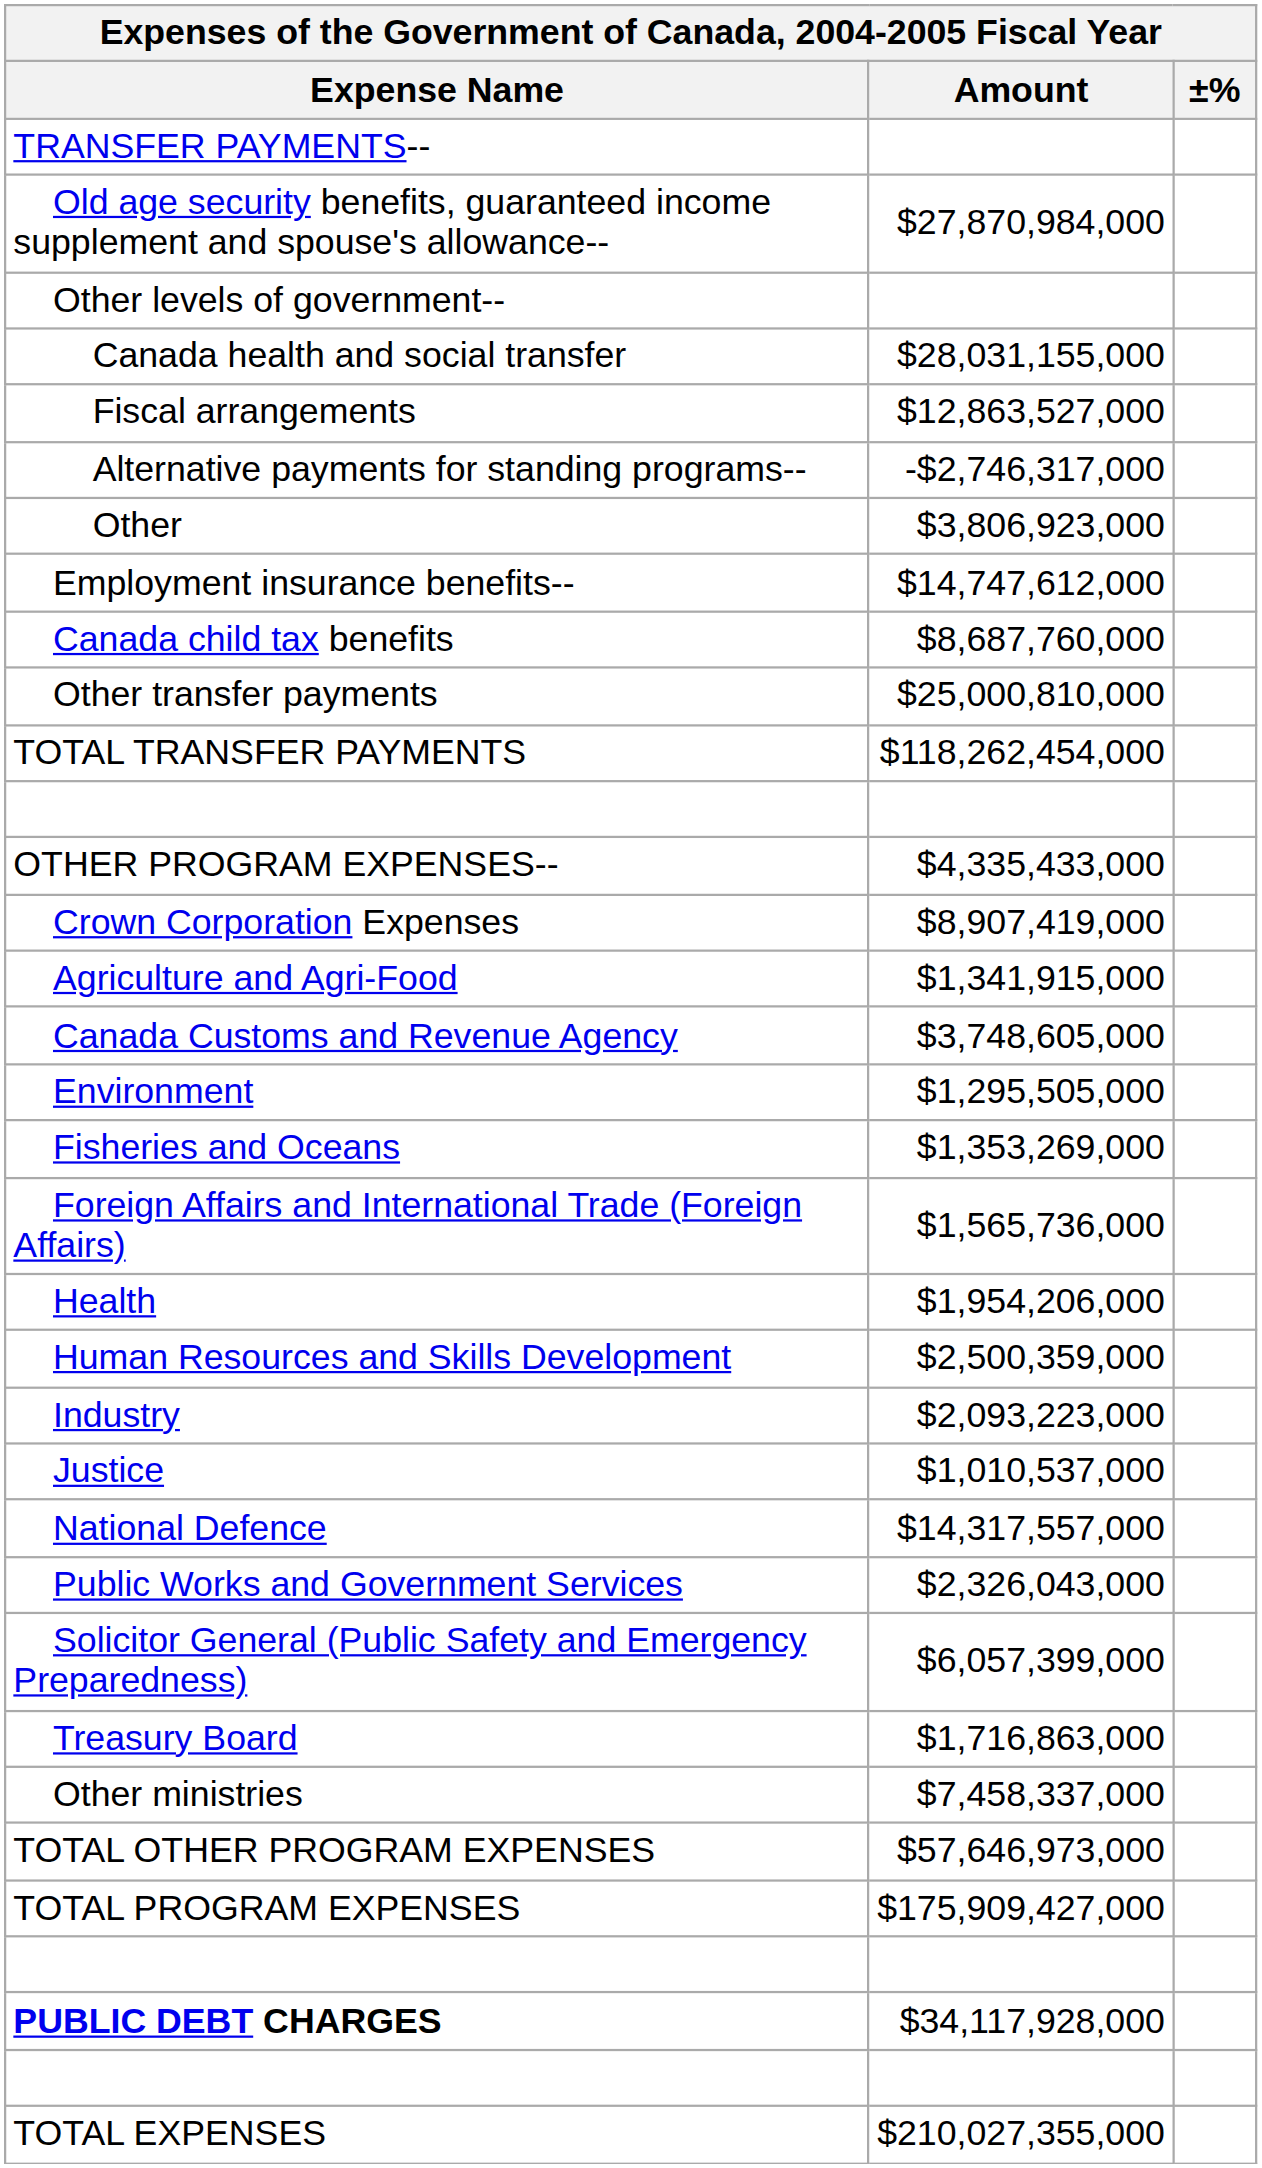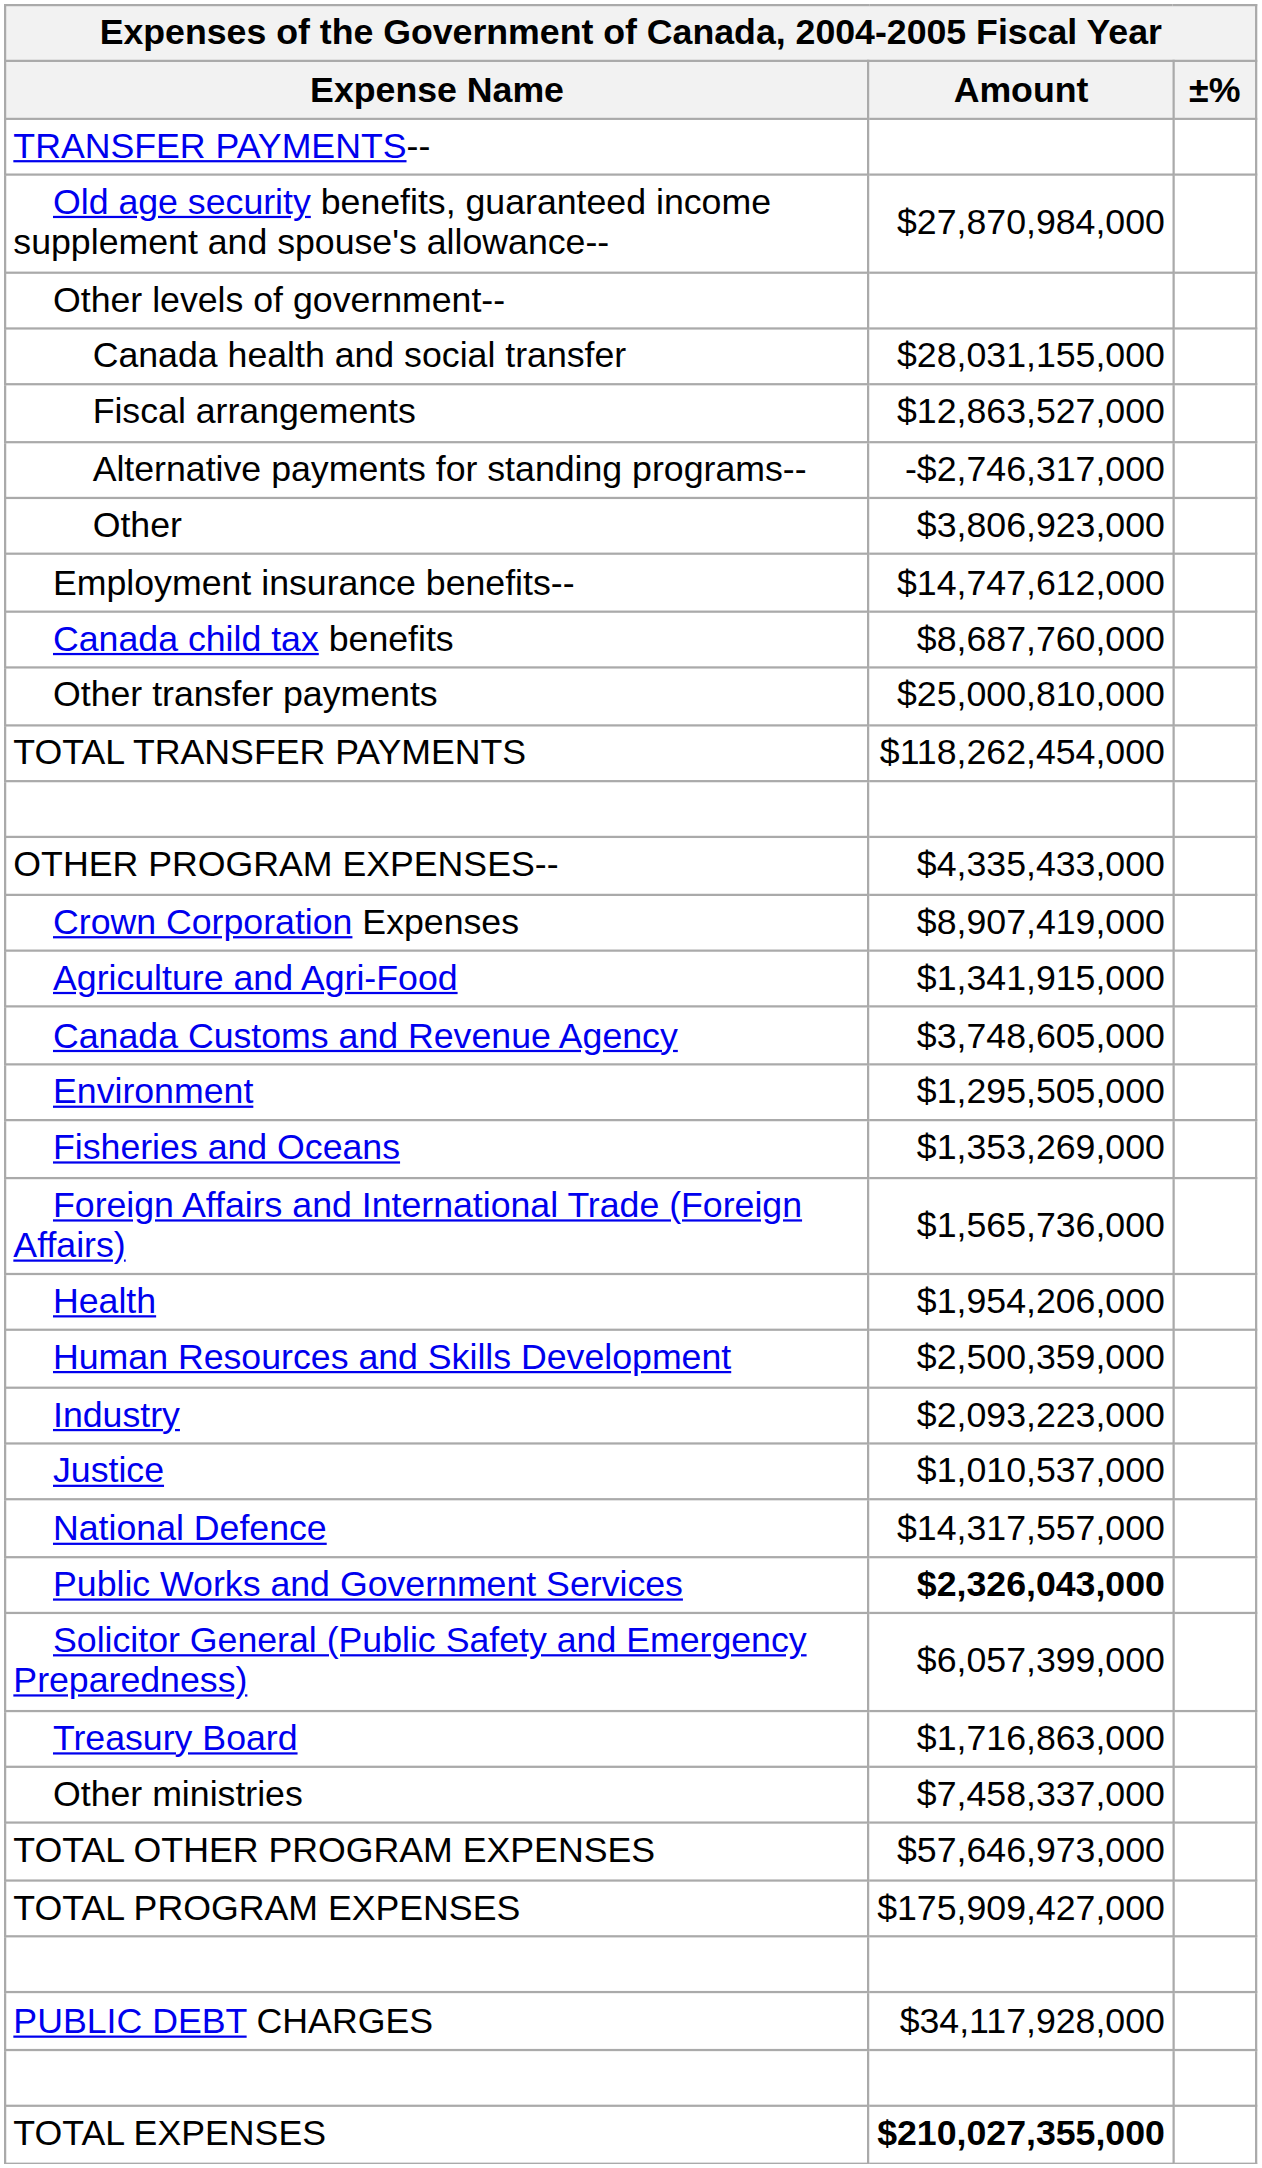(1041, 1584) normal -> (1041, 1584) bold
(227, 2020) bold -> (223, 2020) normal
(1021, 2133) normal -> (1021, 2133) bold
